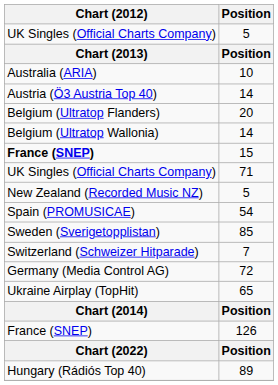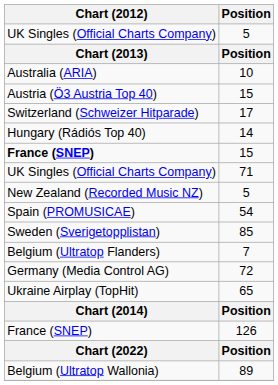(246, 93) 14 -> (246, 93) 15
(84, 113) Belgium (Ultratop Flanders) -> (103, 113) Switzerland (Schweizer Hitparade)
(246, 113) 20 -> (246, 113) 17
(83, 133) Belgium (Ultratop Wallonia) -> (77, 133) Hungary (Rádiós Top 40)
(103, 251) Switzerland (Schweizer Hitparade) -> (84, 251) Belgium (Ultratop Flanders)
(77, 370) Hungary (Rádiós Top 40) -> (83, 370) Belgium (Ultratop Wallonia)
